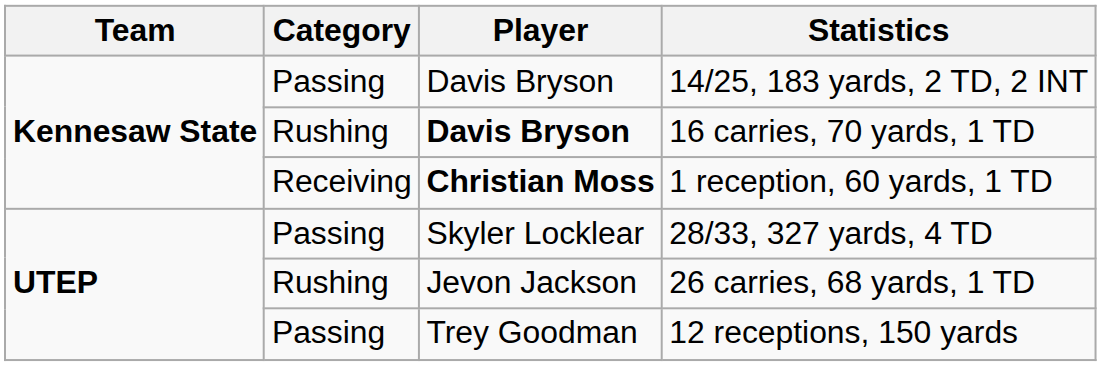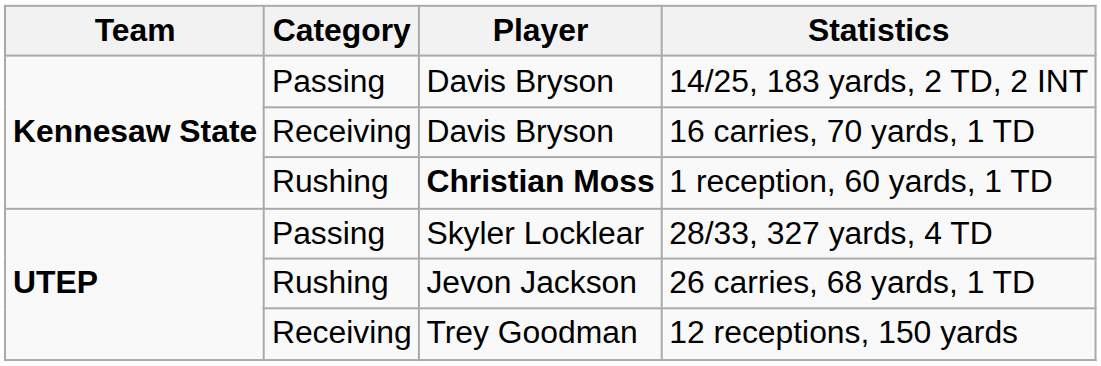(330, 131) Rushing -> (342, 131) Receiving
(528, 131) bold -> (520, 131) normal
(342, 182) Receiving -> (330, 182) Rushing
(329, 333) Passing -> (342, 333) Receiving
